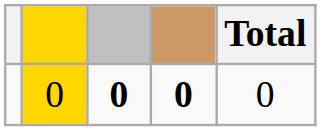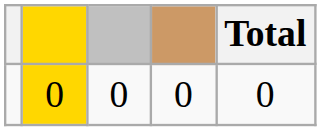(119, 93) bold -> (119, 93) normal
(183, 93) bold -> (183, 93) normal
